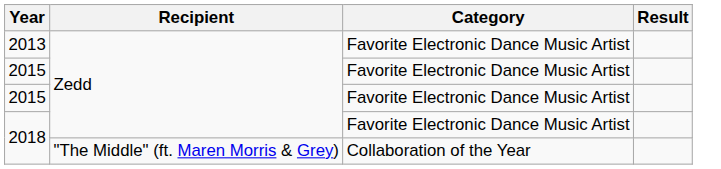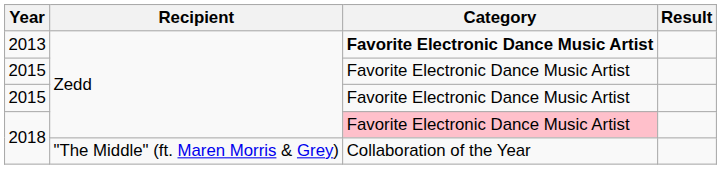(488, 44) normal -> (500, 44) bold
(488, 124) no background -> (488, 124) pink background
